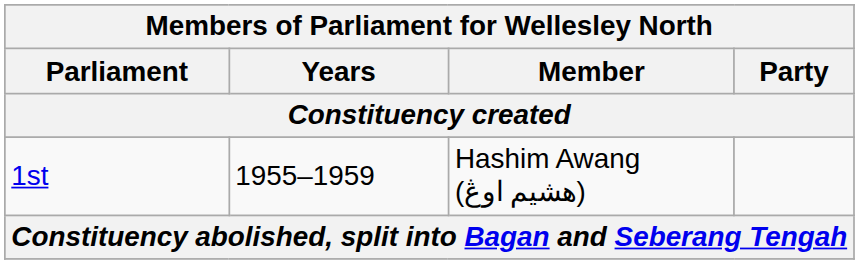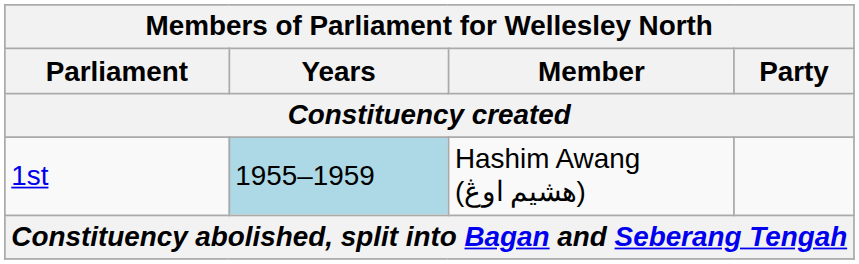(305, 175) no background -> (305, 175) lightblue background
